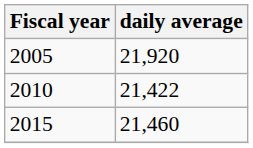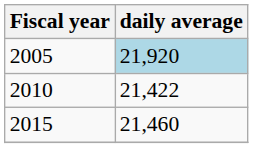(149, 55) no background -> (149, 55) lightblue background
